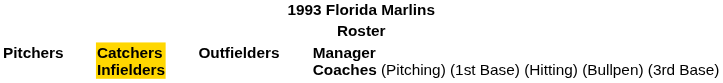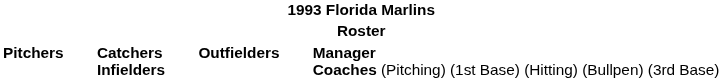(131, 61) gold background -> (131, 61) no background
